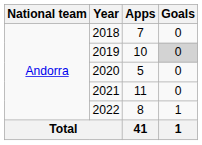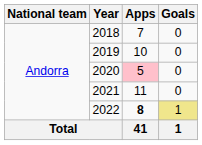(178, 52) lightgrey background -> (178, 52) no background
(140, 71) no background -> (140, 71) pink background
(140, 110) normal -> (140, 110) bold
(178, 110) no background -> (178, 110) khaki background
